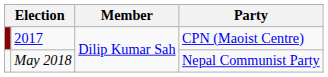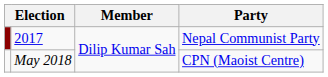(243, 38) CPN (Maoist Centre) -> (251, 38) Nepal Communist Party
(251, 60) Nepal Communist Party -> (243, 60) CPN (Maoist Centre)
